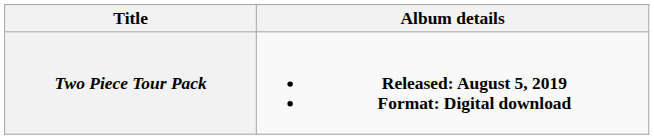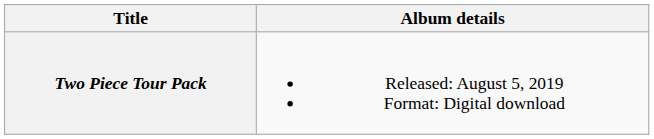(453, 93) bold -> (453, 93) normal
